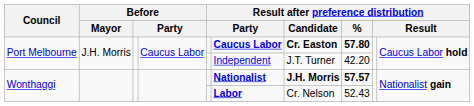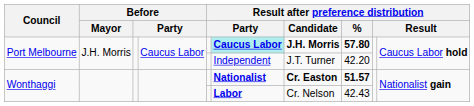(248, 45) no background -> (248, 45) paleturquoise background
(312, 45) Cr. Easton -> (313, 45) J.H. Morris
(313, 77) J.H. Morris -> (312, 77) Cr. Easton
(357, 77) 57.57 -> (357, 77) 51.57
(357, 93) 52.43 -> (357, 93) 42.43
